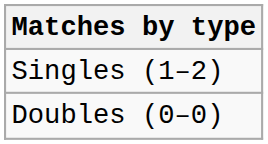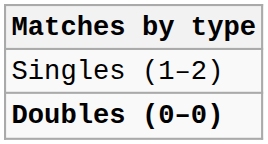(117, 116) normal -> (117, 116) bold
